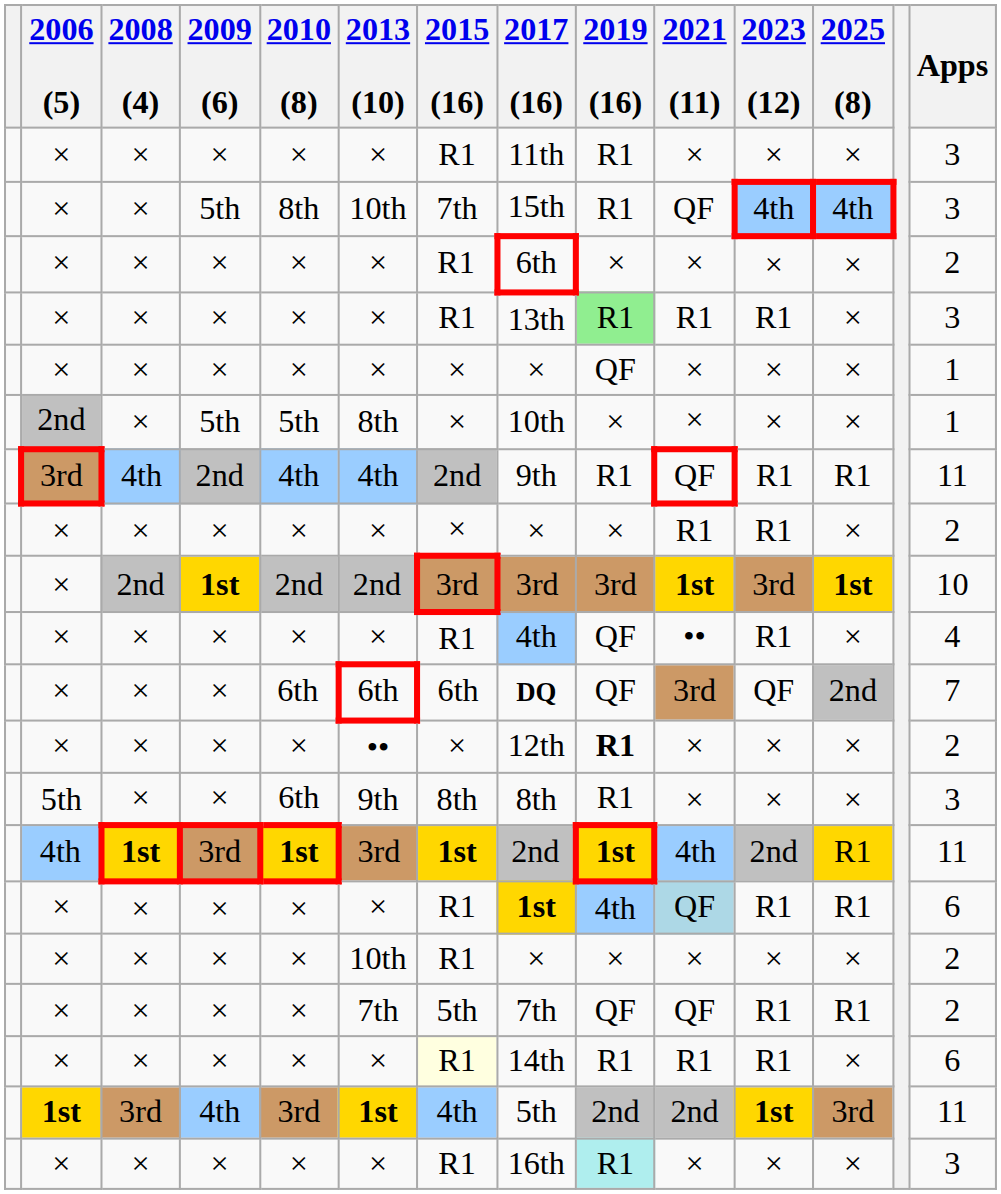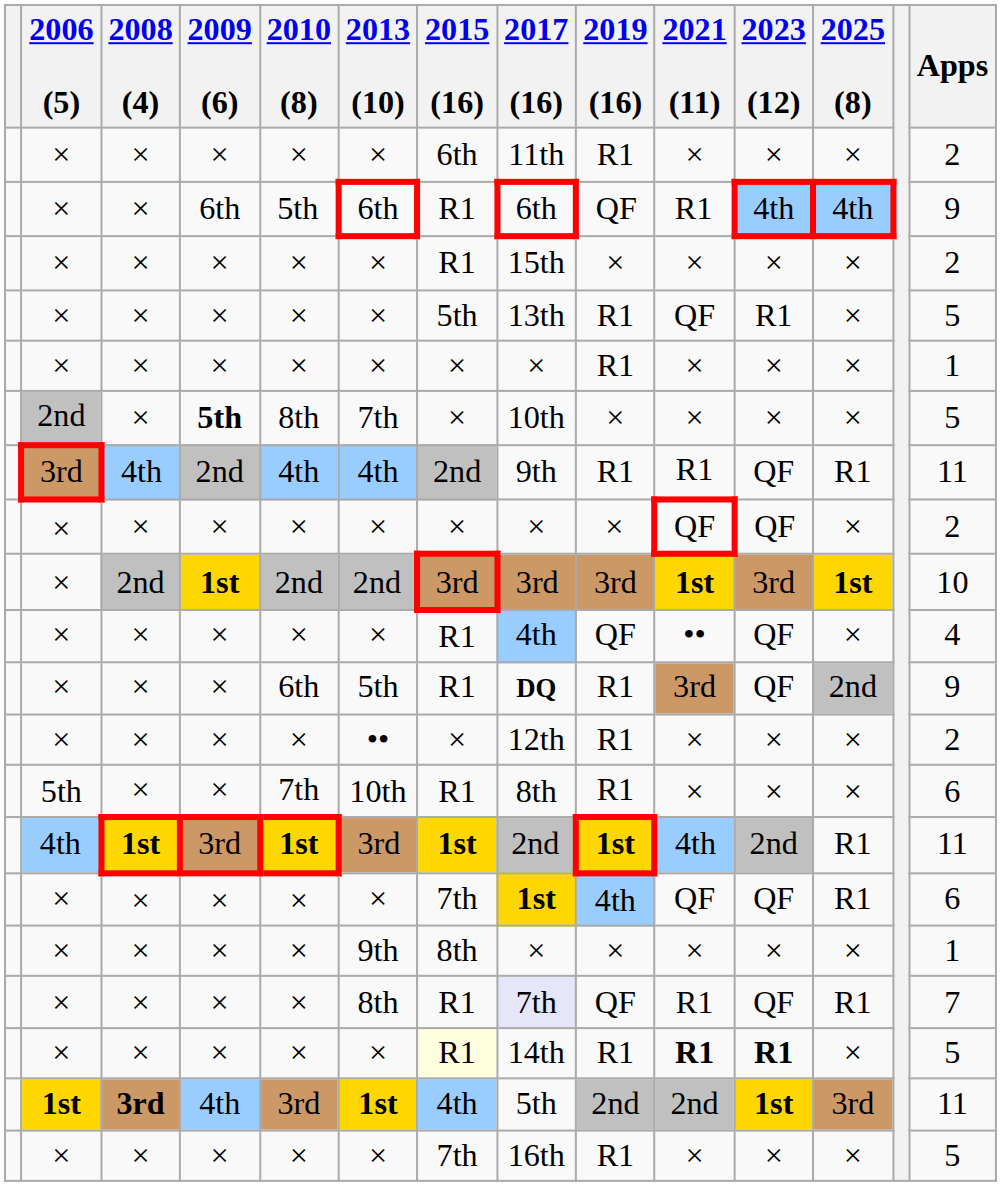(457, 154) R1 -> (457, 154) 6th
(952, 154) 3 -> (952, 154) 2
(220, 208) 5th -> (220, 208) 6th
(299, 208) 8th -> (298, 208) 5th
(378, 208) 10th -> (378, 208) 6th
(457, 208) 7th -> (457, 208) R1
(536, 207) 15th -> (536, 208) 6th
(615, 208) R1 -> (616, 208) QF
(694, 208) QF -> (694, 208) R1
(952, 208) 3 -> (952, 208) 9
(536, 263) 6th -> (536, 263) 15th
(457, 317) R1 -> (457, 314) 5th
(615, 317) lightgreen background -> (615, 314) no background
(695, 317) R1 -> (695, 314) QF
(952, 317) 3 -> (952, 314) 5
(615, 369) QF -> (615, 365) R1
(220, 421) normal -> (220, 417) bold
(299, 421) 5th -> (299, 417) 8th
(378, 421) 8th -> (378, 417) 7th
(952, 421) 1 -> (952, 417) 5
(695, 475) QF -> (695, 470) R1
(775, 475) R1 -> (774, 471) QF
(695, 530) R1 -> (695, 526) QF
(774, 529) R1 -> (775, 526) QF
(774, 637) R1 -> (774, 635) QF
(378, 691) 6th -> (378, 687) 5th
(458, 691) 6th -> (457, 687) R1
(615, 691) QF -> (615, 687) R1
(952, 691) 7 -> (952, 687) 9
(615, 745) bold -> (615, 738) normal
(299, 797) 6th -> (299, 789) 7th
(378, 798) 9th -> (378, 790) 10th
(457, 798) 8th -> (457, 790) R1
(952, 798) 3 -> (952, 790) 6
(853, 852) gold background -> (853, 844) no background
(457, 906) R1 -> (457, 898) 7th
(695, 906) lightblue background -> (695, 898) no background
(774, 906) R1 -> (774, 898) QF
(378, 958) 10th -> (378, 950) 9th
(457, 958) R1 -> (457, 950) 8th
(952, 958) 2 -> (952, 950) 1
(378, 1009) 7th -> (378, 1001) 8th
(457, 1009) 5th -> (457, 1001) R1
(536, 1009) no background -> (536, 1001) lavender background
(695, 1009) QF -> (695, 1001) R1
(774, 1009) R1 -> (774, 1001) QF
(952, 1009) 2 -> (952, 1001) 7
(695, 1060) normal -> (695, 1052) bold
(774, 1060) normal -> (774, 1052) bold
(952, 1060) 6 -> (952, 1052) 5
(141, 1111) normal -> (141, 1103) bold
(457, 1162) R1 -> (457, 1154) 7th
(615, 1162) paleturquoise background -> (615, 1154) no background
(952, 1162) 3 -> (952, 1154) 5
